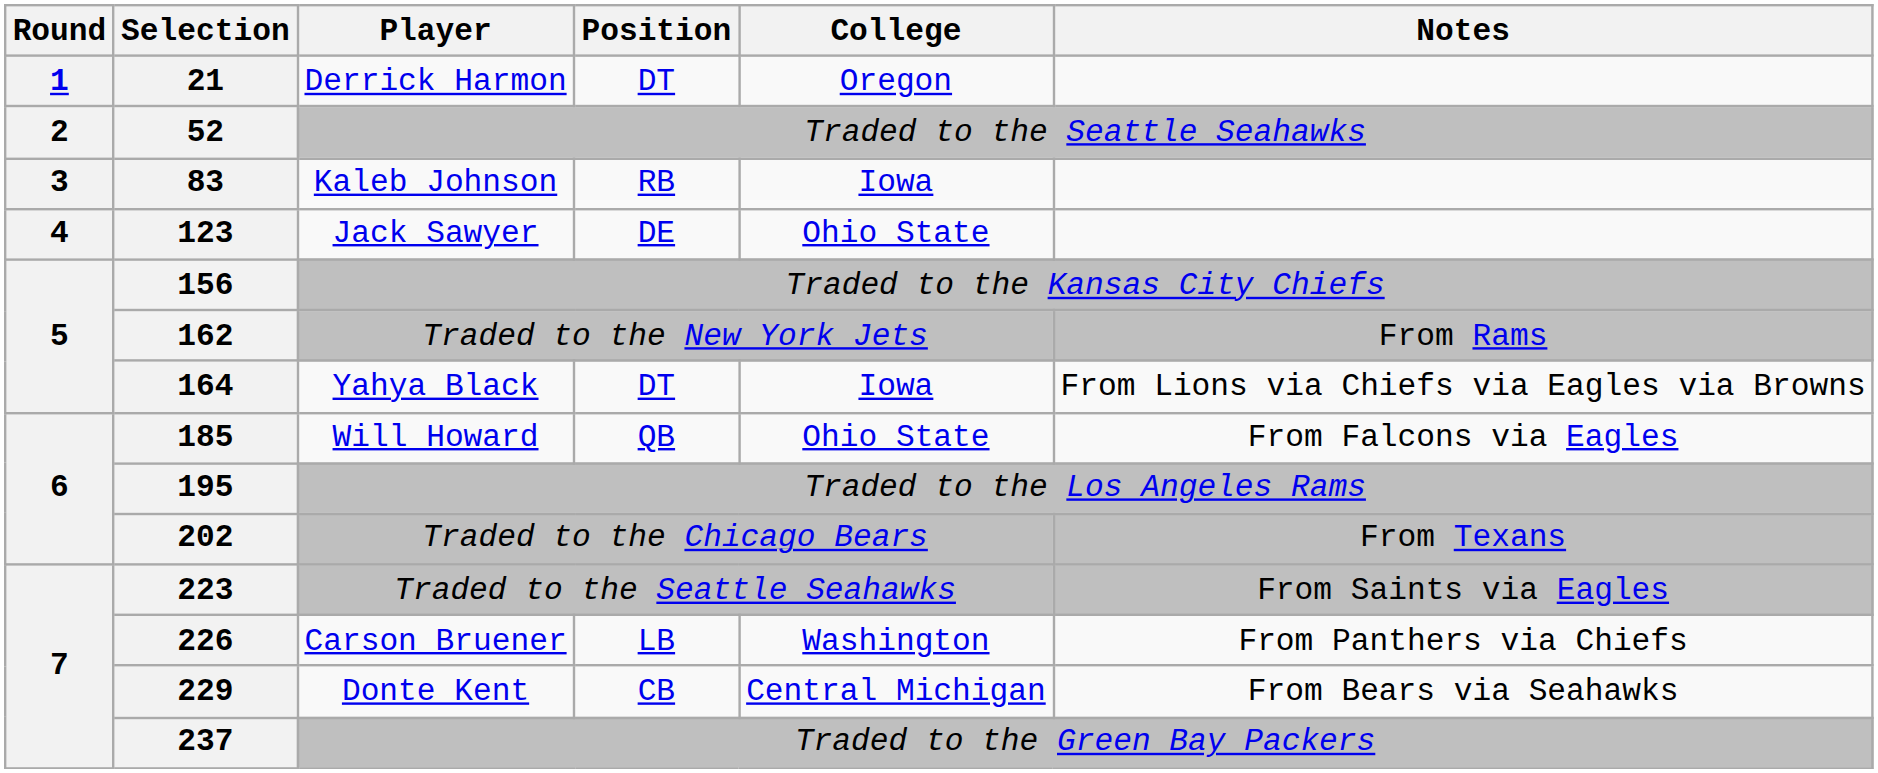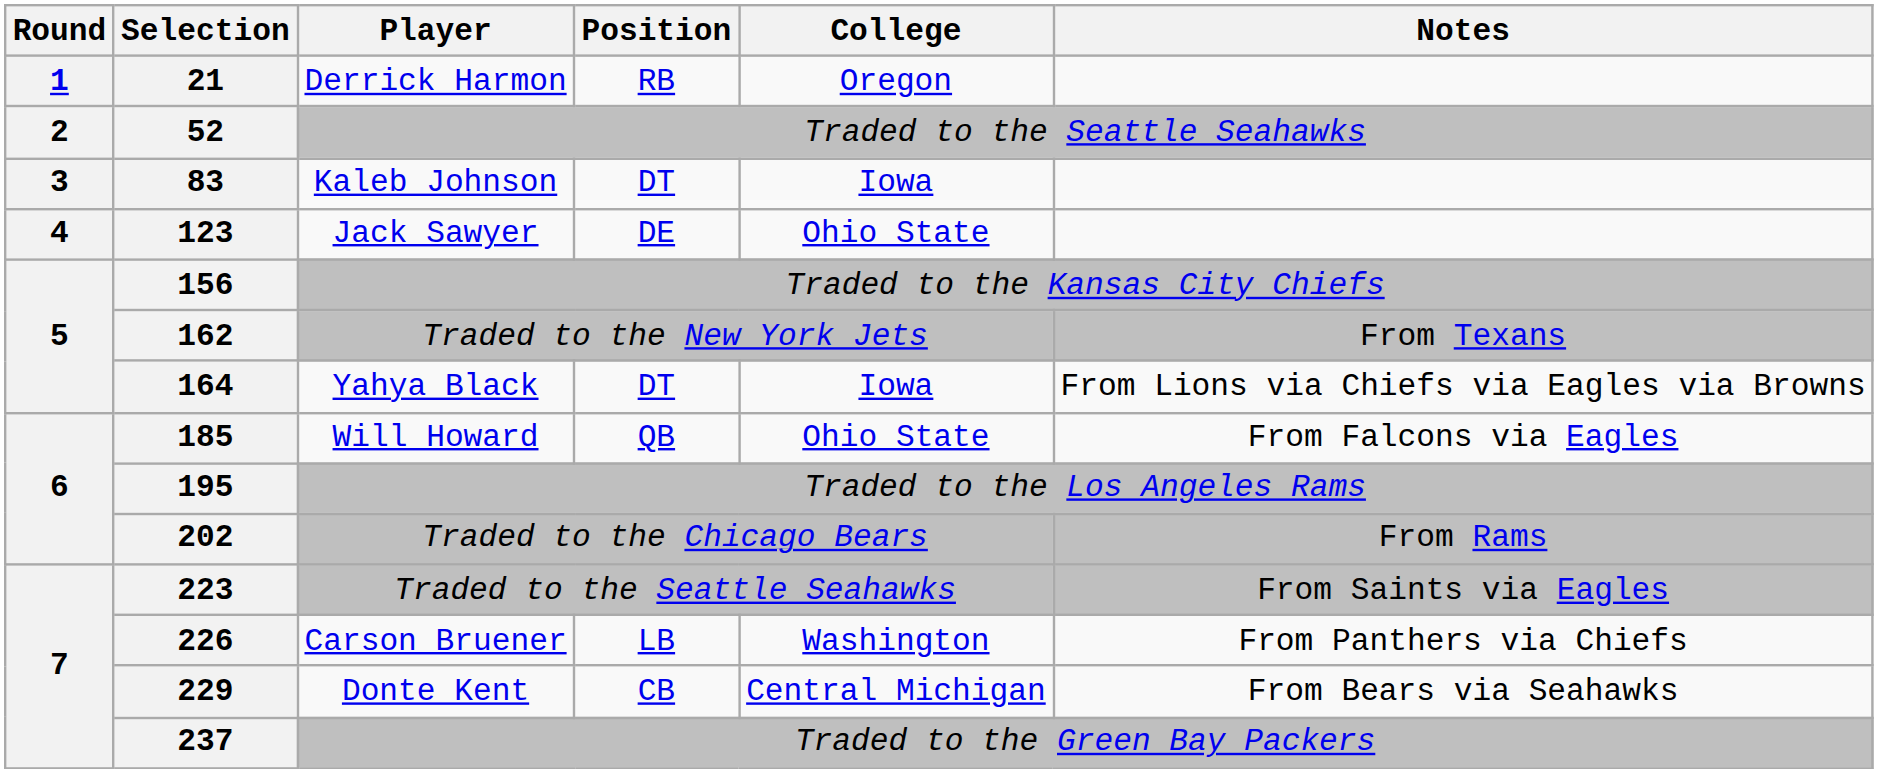(656, 81) DT -> (656, 81) RB
(656, 183) RB -> (656, 183) DT
(1463, 336) From Rams -> (1463, 336) From Texans
(1463, 539) From Texans -> (1463, 539) From Rams
